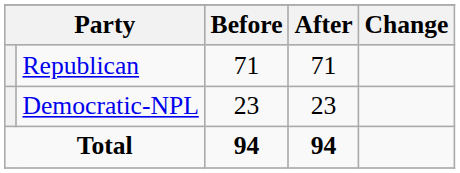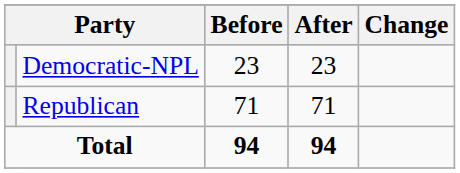rows swapped: (81, 65) <-> (111, 106)
